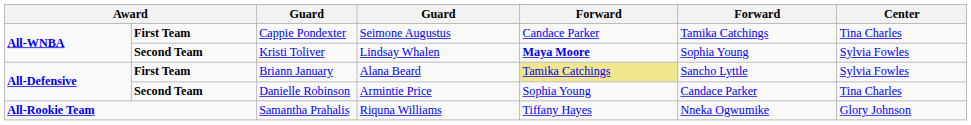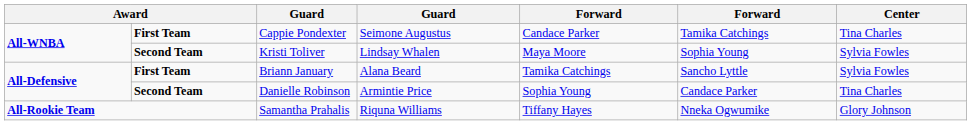(556, 52) bold -> (554, 52) normal
(567, 71) khaki background -> (567, 71) no background
